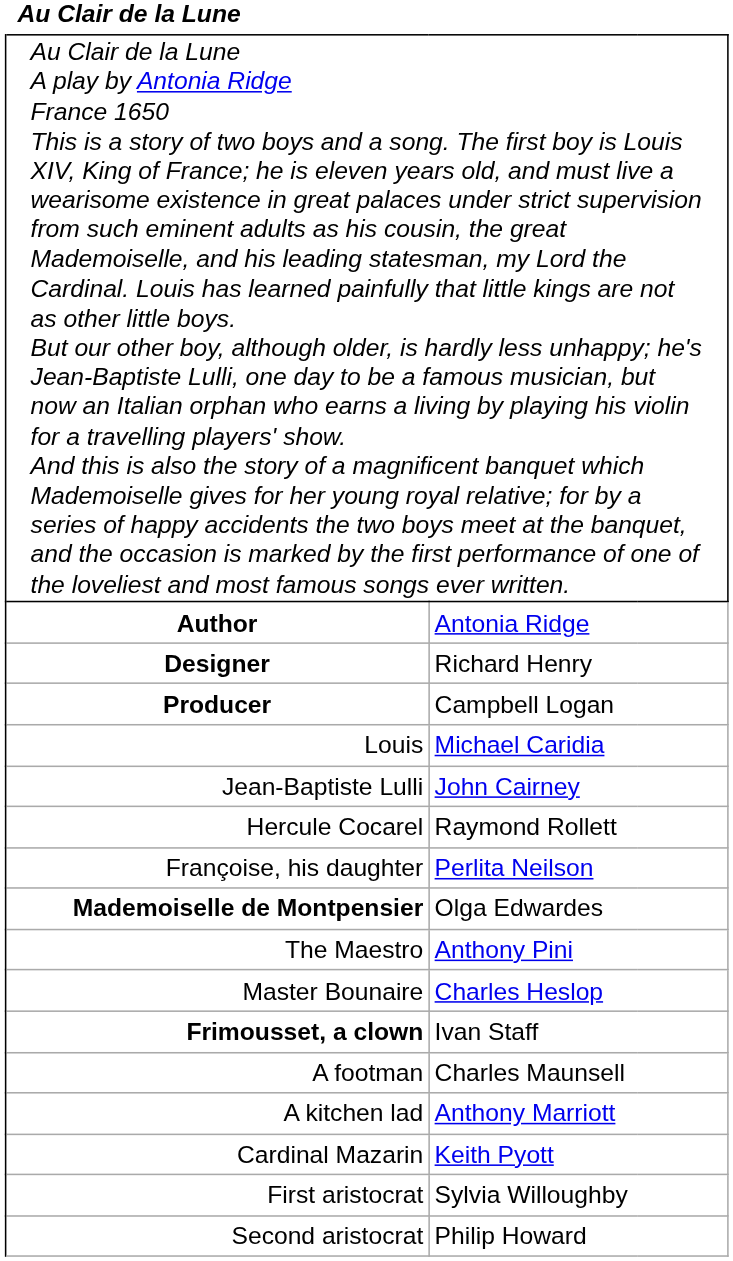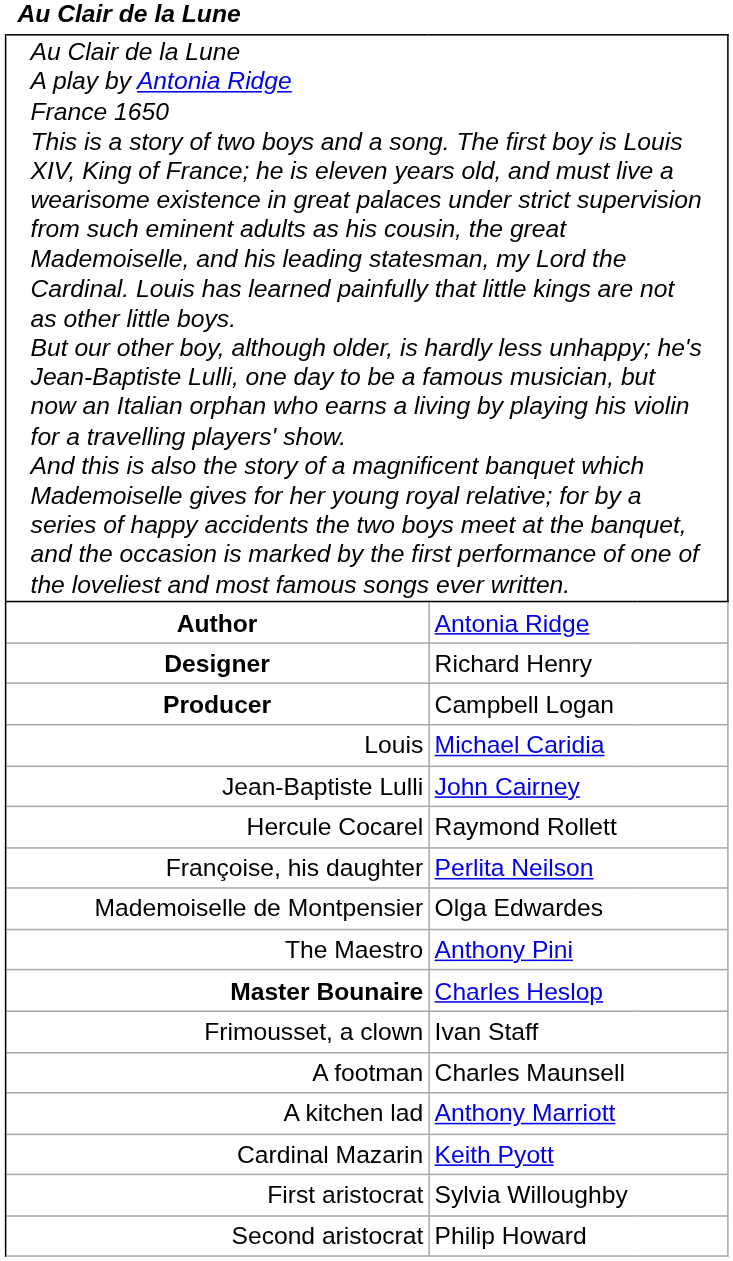(248, 909) bold -> (259, 909) normal
(333, 990) normal -> (327, 990) bold
(305, 1031) bold -> (314, 1031) normal
